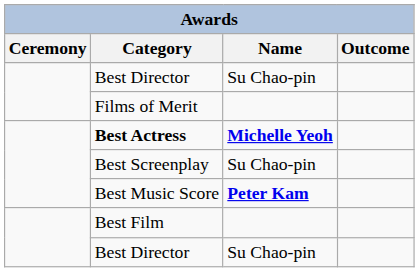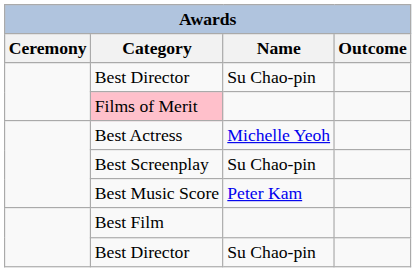(146, 106) no background -> (146, 106) pink background
(140, 135) bold -> (139, 135) normal
(280, 135) bold -> (279, 135) normal
(268, 193) bold -> (265, 193) normal
